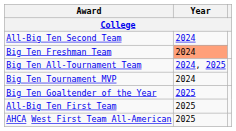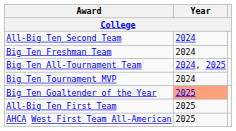(186, 52) lightsalmon background -> (186, 52) no background
(186, 92) no background -> (186, 92) lightsalmon background
